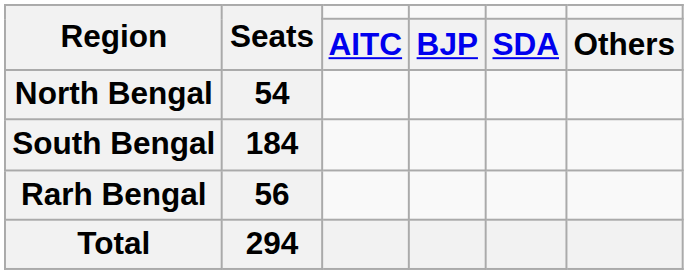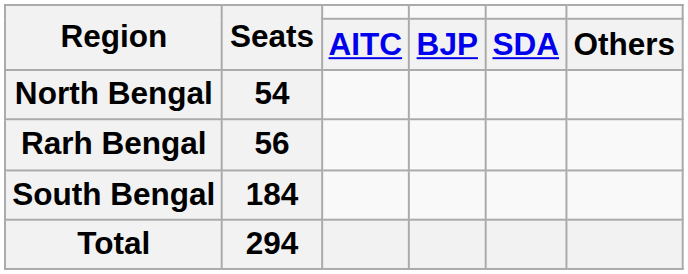rows swapped: (114, 193) <-> (114, 144)
